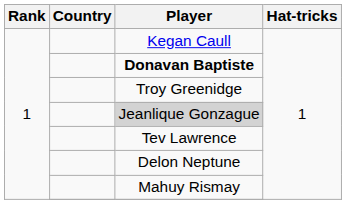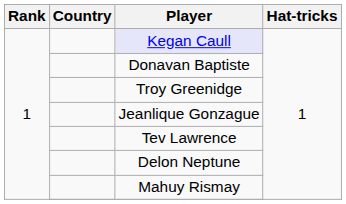(189, 41) no background -> (189, 41) lavender background
(189, 65) bold -> (189, 65) normal
(189, 114) lightgrey background -> (189, 114) no background
